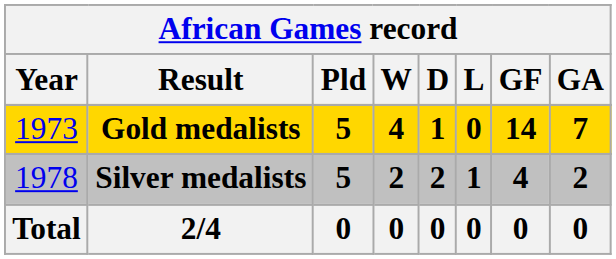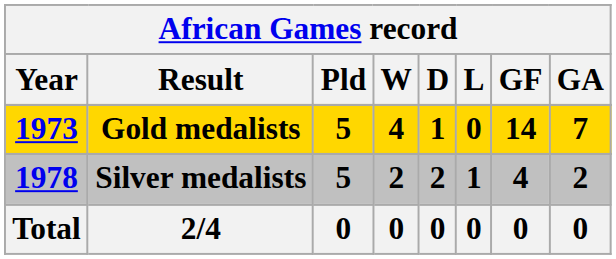(46, 128) normal -> (46, 128) bold
(46, 178) normal -> (46, 178) bold
